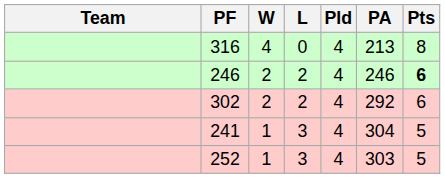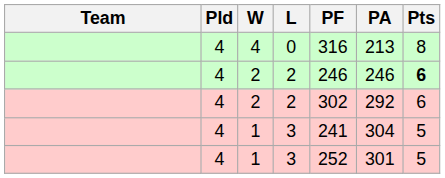columns swapped: (338, 18) <-> (225, 18)
(380, 159) 303 -> (380, 159) 301
